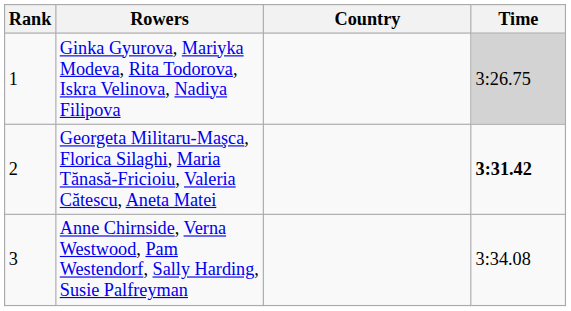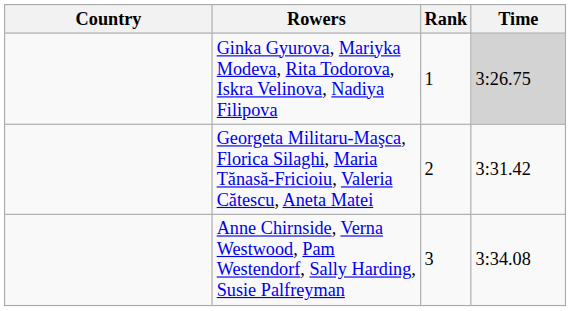columns swapped: (30, 18) <-> (367, 18)
(504, 169) bold -> (503, 169) normal
